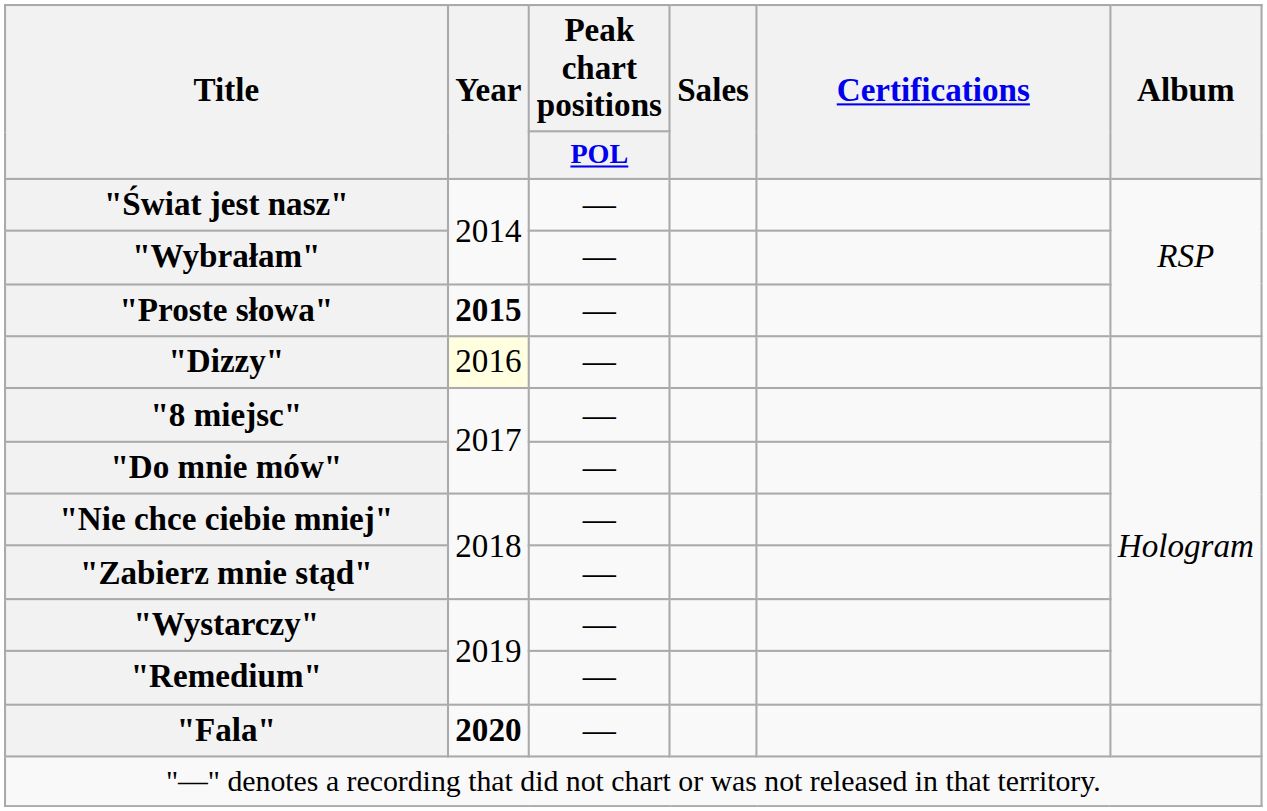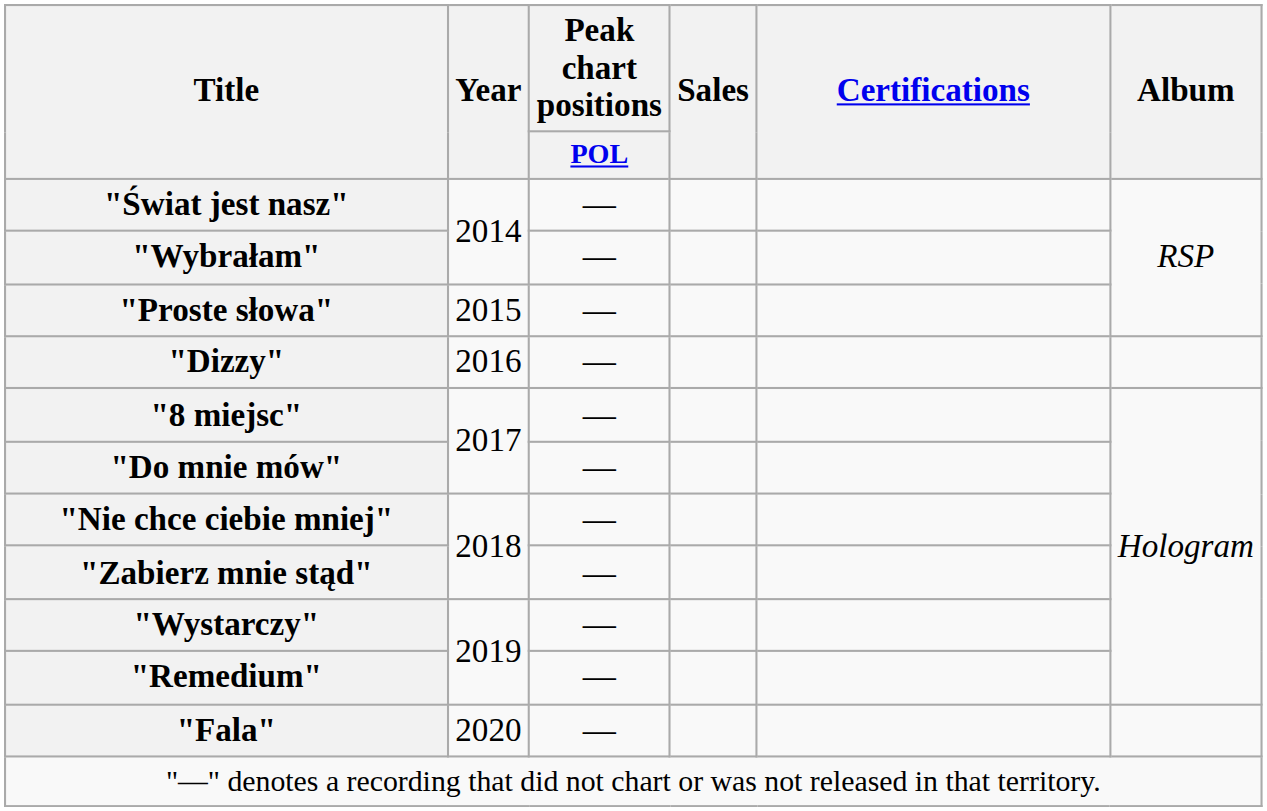(488, 309) bold -> (488, 309) normal
(488, 361) lightyellow background -> (488, 361) no background
(488, 729) bold -> (488, 729) normal
